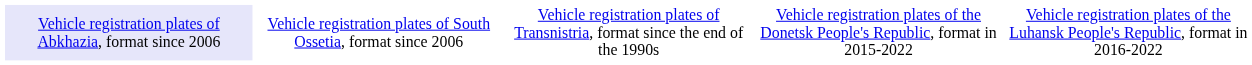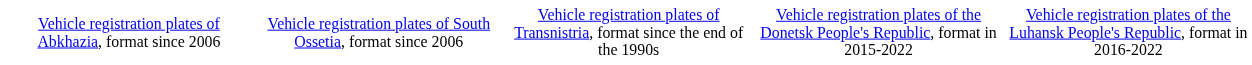(129, 32) lavender background -> (129, 32) no background
